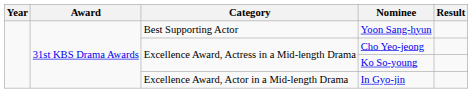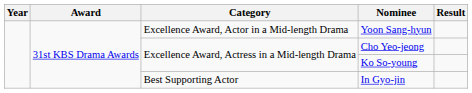(191, 29) Best Supporting Actor -> (246, 29) Excellence Award, Actor in a Mid-length Drama
(246, 79) Excellence Award, Actor in a Mid-length Drama -> (191, 79) Best Supporting Actor
